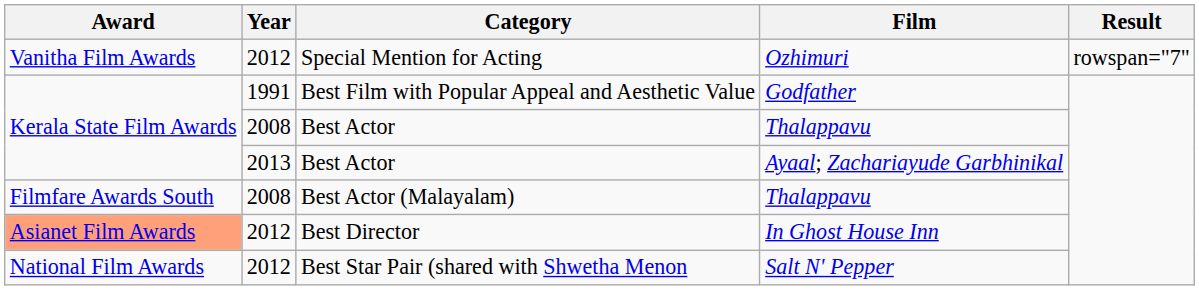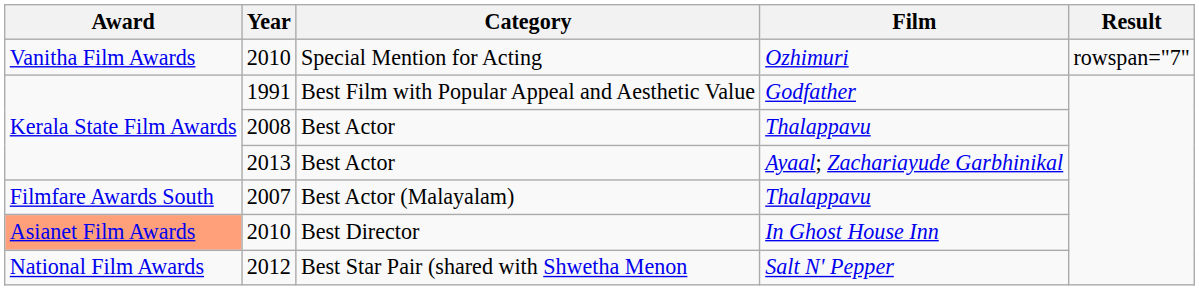(269, 57) 2012 -> (269, 57) 2010
(269, 197) 2008 -> (269, 197) 2007
(269, 232) 2012 -> (269, 232) 2010
